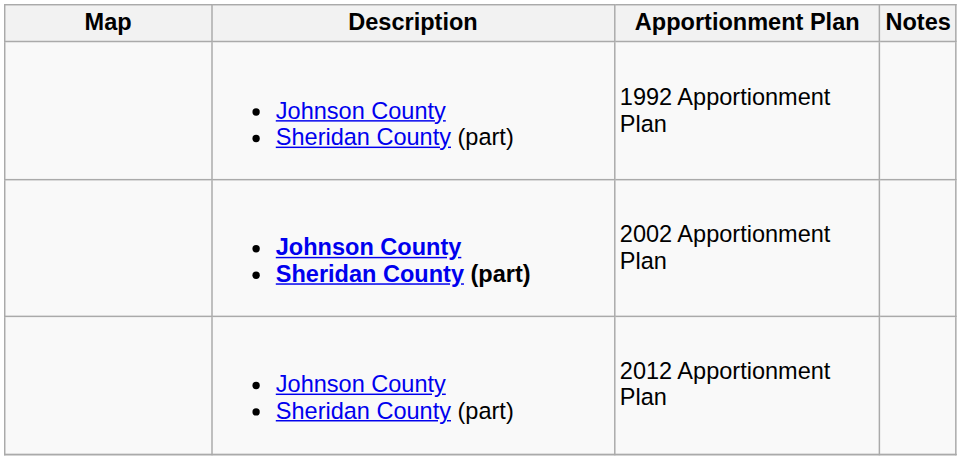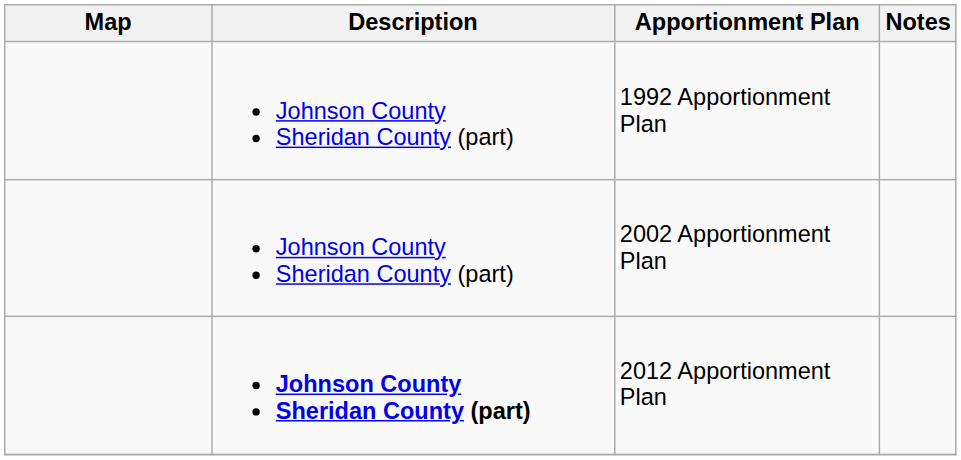(413, 261) bold -> (413, 261) normal
(413, 398) normal -> (413, 398) bold
